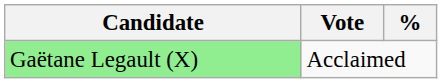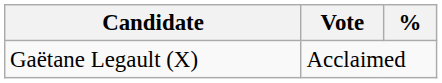(104, 58) lightgreen background -> (104, 58) no background
